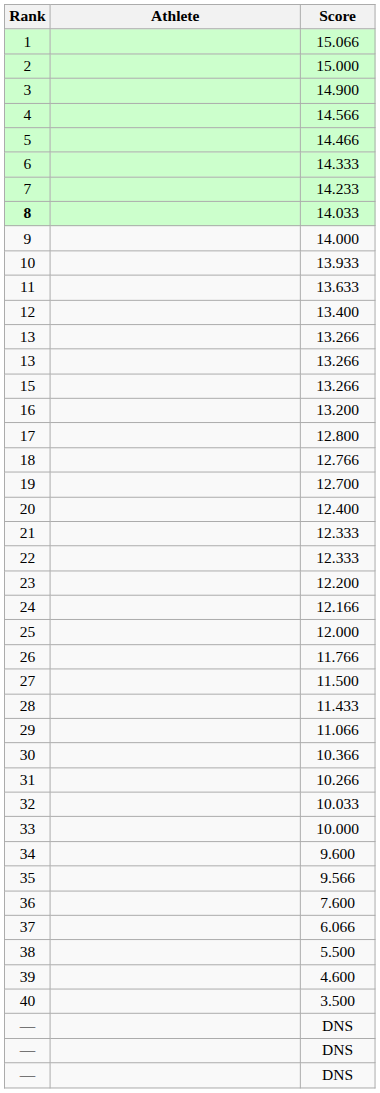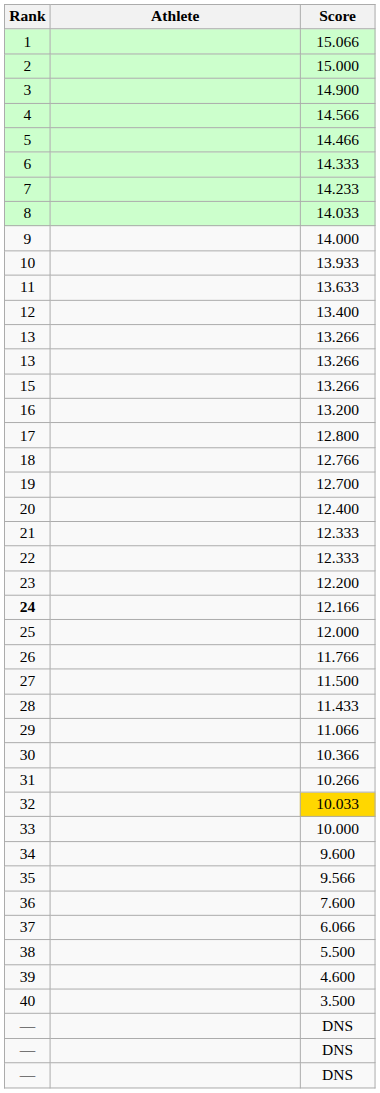(27, 213) bold -> (27, 213) normal
(27, 607) normal -> (27, 607) bold
(338, 804) no background -> (338, 804) gold background
